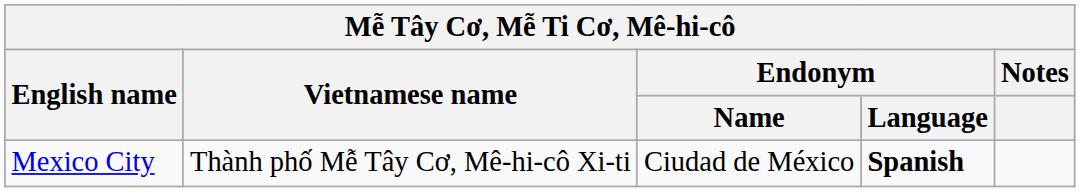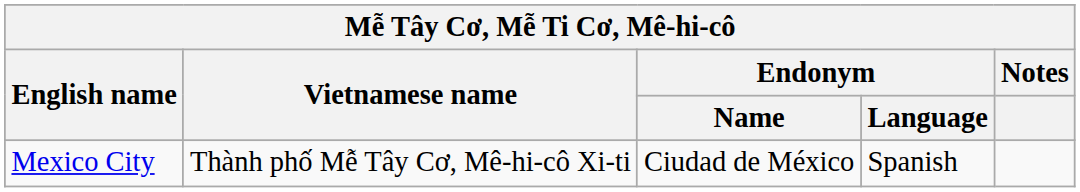(916, 162) bold -> (913, 162) normal
